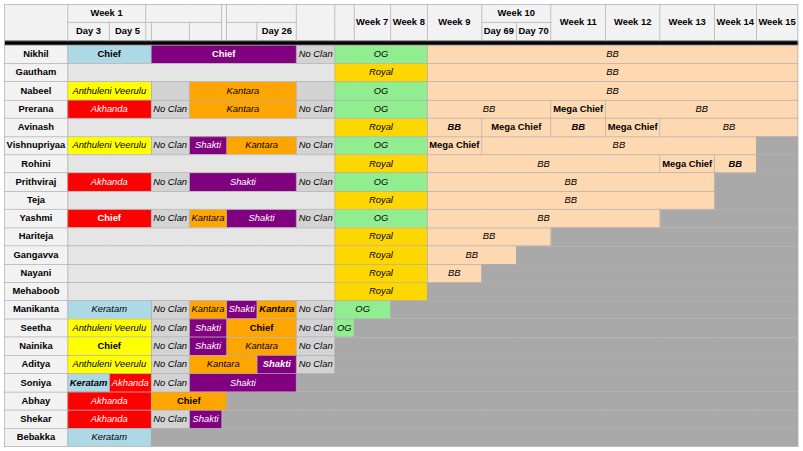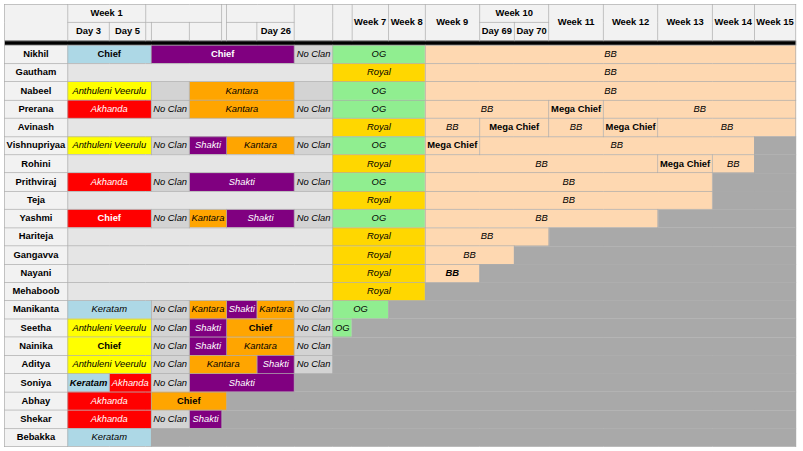(454, 127) bold -> (452, 127) normal
(578, 127) bold -> (576, 127) normal
(735, 163) bold -> (733, 163) normal
(454, 273) normal -> (452, 273) bold
(277, 309) bold -> (276, 309) normal
(277, 364) bold -> (276, 364) normal
